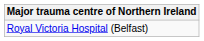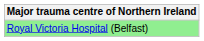(77, 28) no background -> (77, 28) lightgreen background
